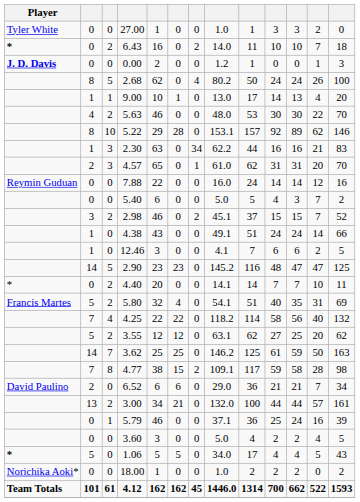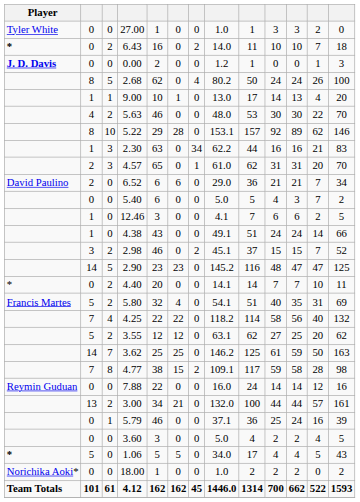rows swapped: (132, 183) <-> (132, 387)
rows swapped: (132, 217) <-> (132, 251)
